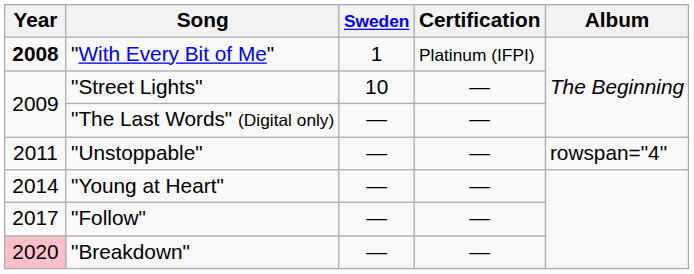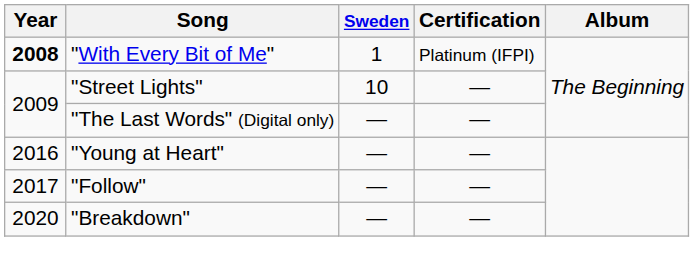- row: (137, 152)
(35, 185) 2014 -> (35, 152) 2016
(35, 251) pink background -> (35, 218) no background
